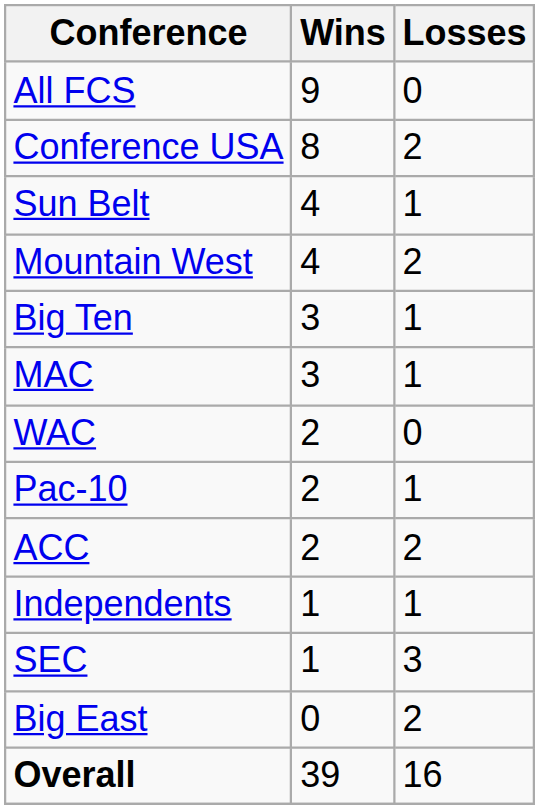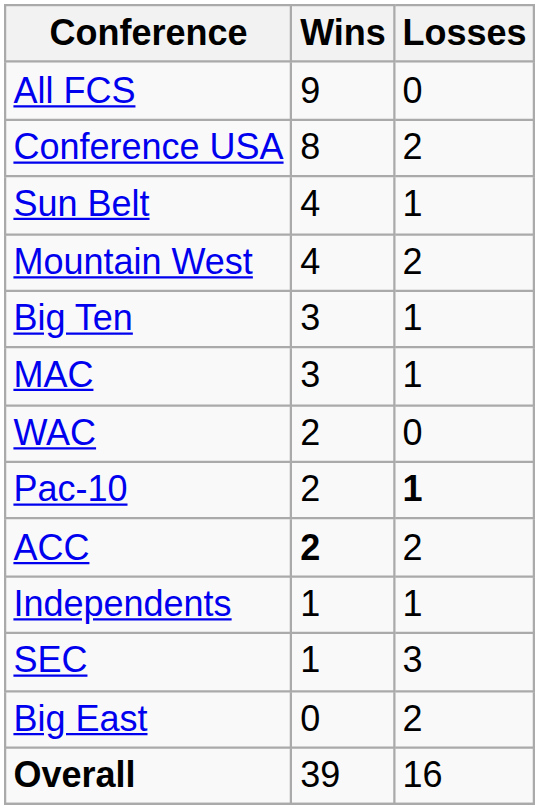(412, 489) normal -> (412, 489) bold
(310, 546) normal -> (310, 546) bold
